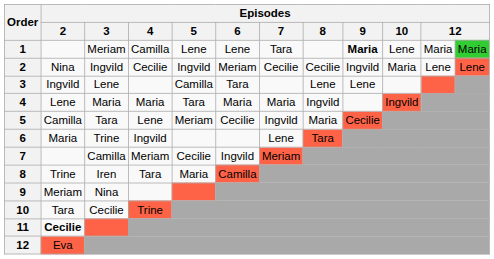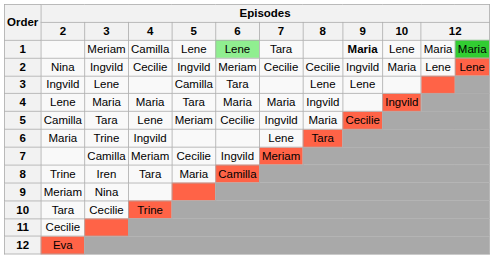(237, 49) no background -> (237, 49) lightgreen background
(63, 227) bold -> (63, 227) normal
